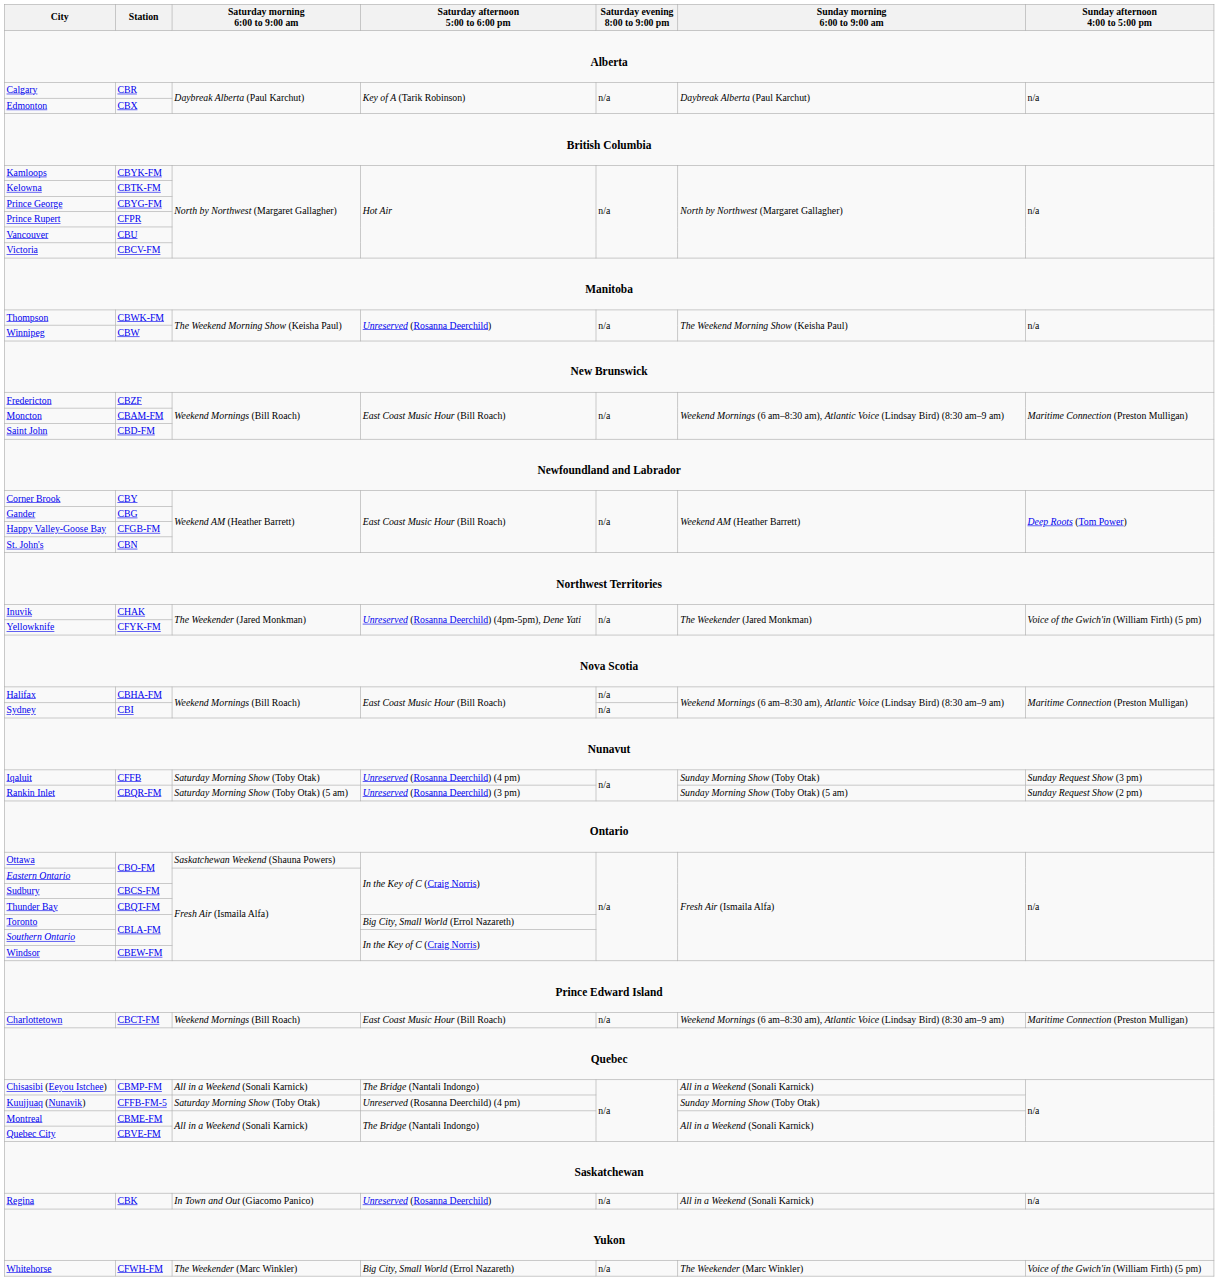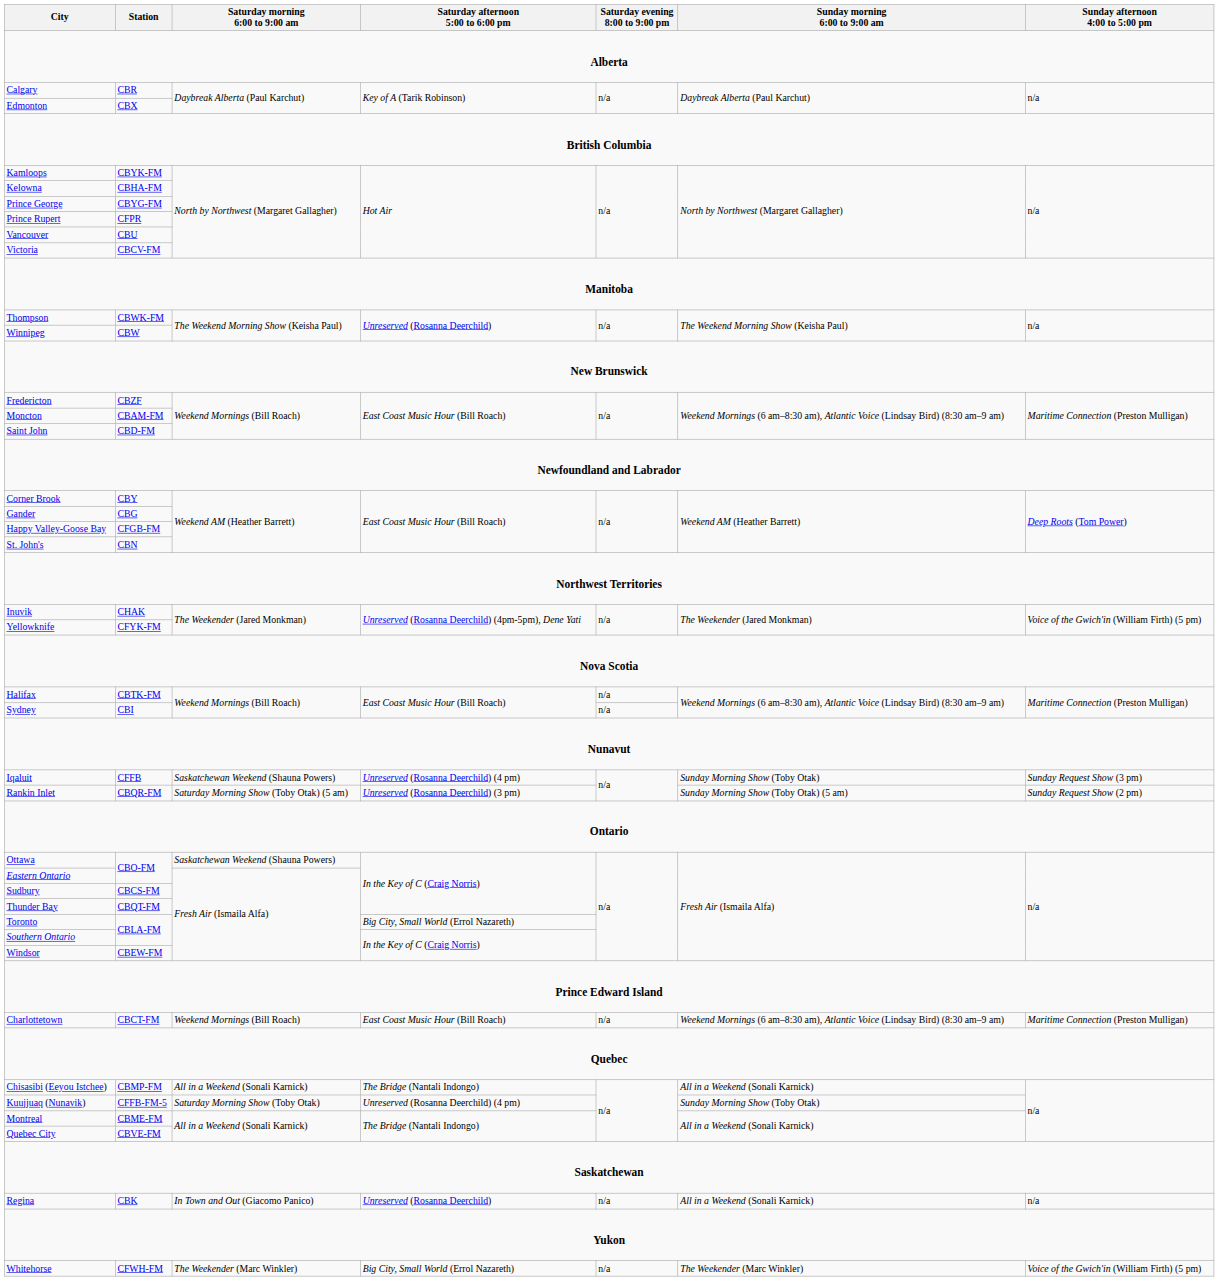(139, 188) CBTK-FM -> (140, 188) CBHA-FM
(140, 694) CBHA-FM -> (139, 694) CBTK-FM
(247, 777) Saturday Morning Show (Toby Otak) -> (255, 777) Saskatchewan Weekend (Shauna Powers)
